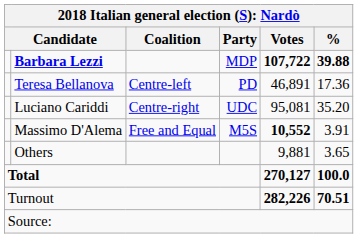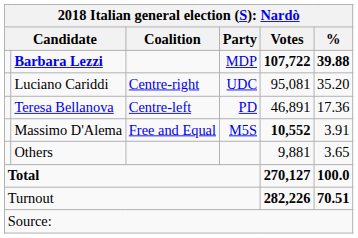rows swapped: (61, 107) <-> (64, 84)
